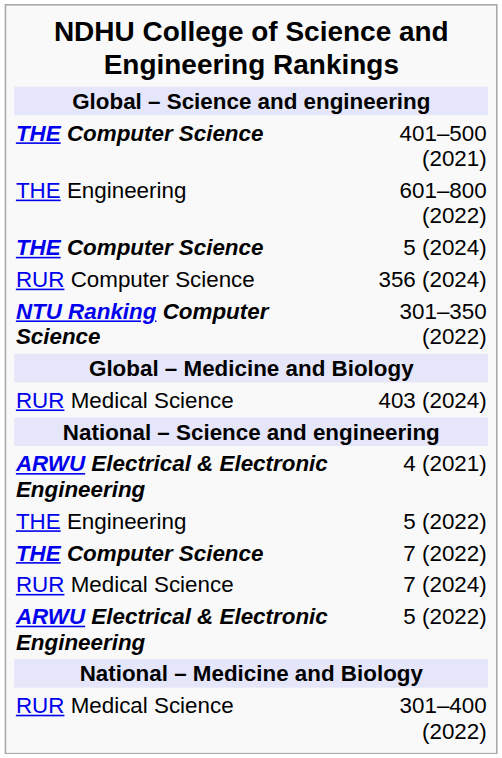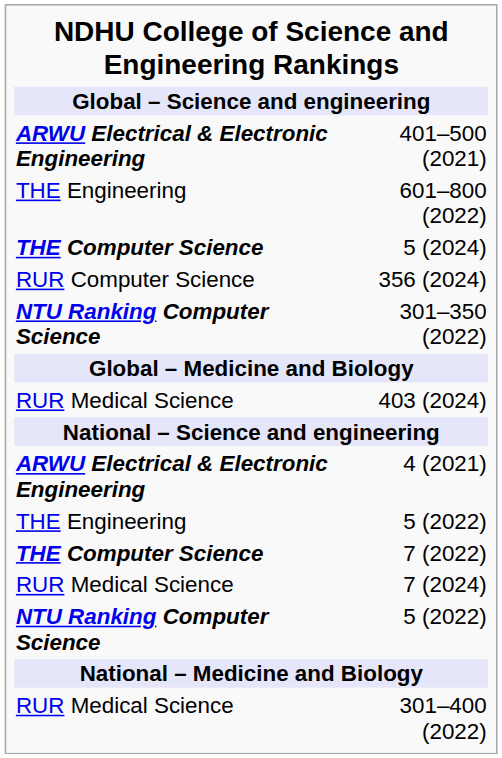(140, 132) THE Computer Science -> (172, 145) ARWU Electrical & Electronic Engineering
(172, 629) ARWU Electrical & Electronic Engineering -> (142, 629) NTU Ranking Computer Science
